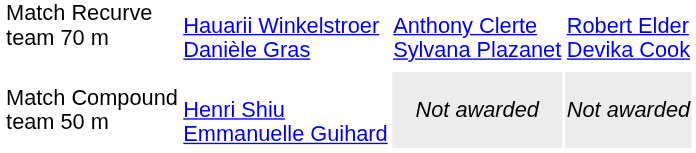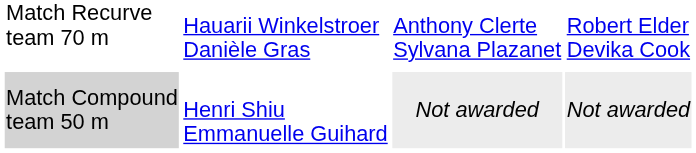(92, 109) no background -> (92, 109) lightgrey background
